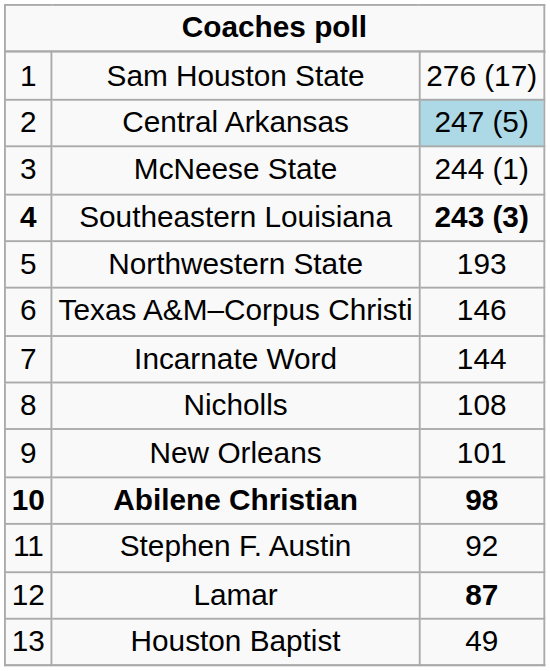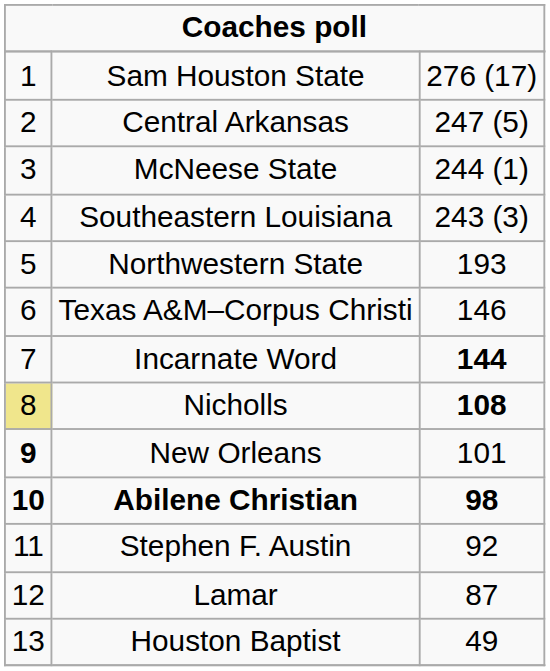(482, 122) lightblue background -> (482, 122) no background
(28, 216) bold -> (28, 216) normal
(482, 216) bold -> (482, 216) normal
(482, 358) normal -> (482, 358) bold
(28, 405) no background -> (28, 405) khaki background
(482, 405) normal -> (482, 405) bold
(28, 452) normal -> (28, 452) bold
(482, 594) bold -> (482, 594) normal
